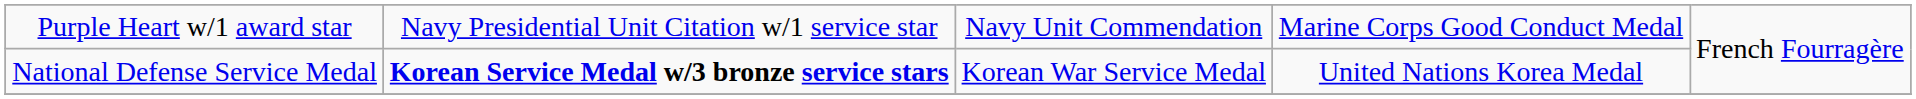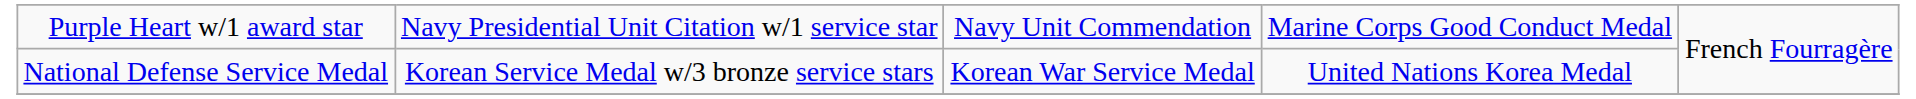(669, 71) bold -> (669, 71) normal
